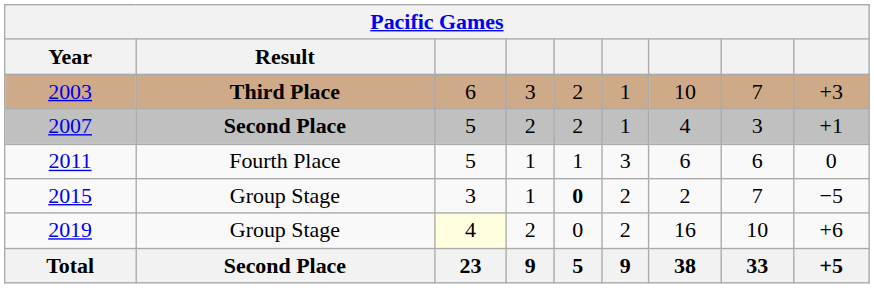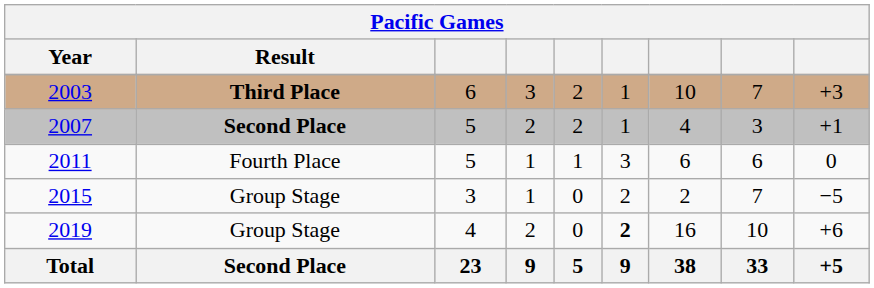(578, 195) bold -> (578, 195) normal
(470, 230) lightyellow background -> (470, 230) no background
(625, 230) normal -> (625, 230) bold
